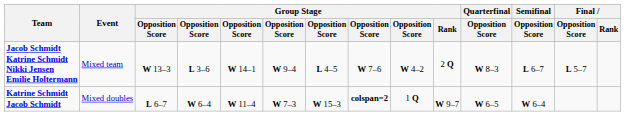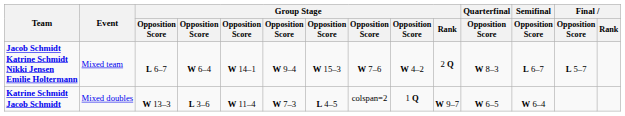(156, 69) W 13–3 -> (156, 69) L 6–7
(199, 69) L 3–6 -> (199, 69) W 6–4
(327, 69) L 4–5 -> (327, 69) W 15–3
(156, 104) L 6–7 -> (156, 104) W 13–3
(199, 104) W 6–4 -> (199, 104) L 3–6
(327, 104) W 15–3 -> (327, 104) L 4–5
(369, 99) bold -> (369, 99) normal
